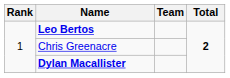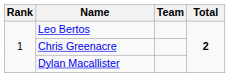(66, 30) bold -> (64, 30) normal
(82, 64) bold -> (79, 64) normal
